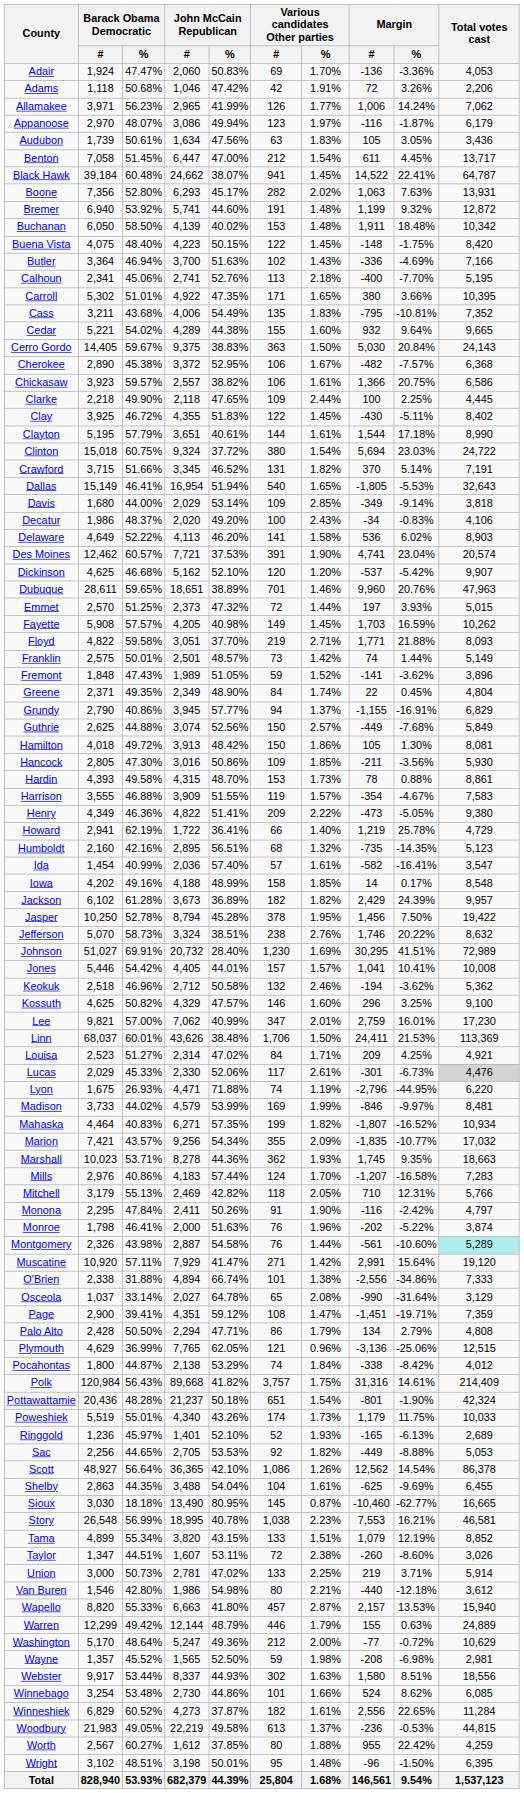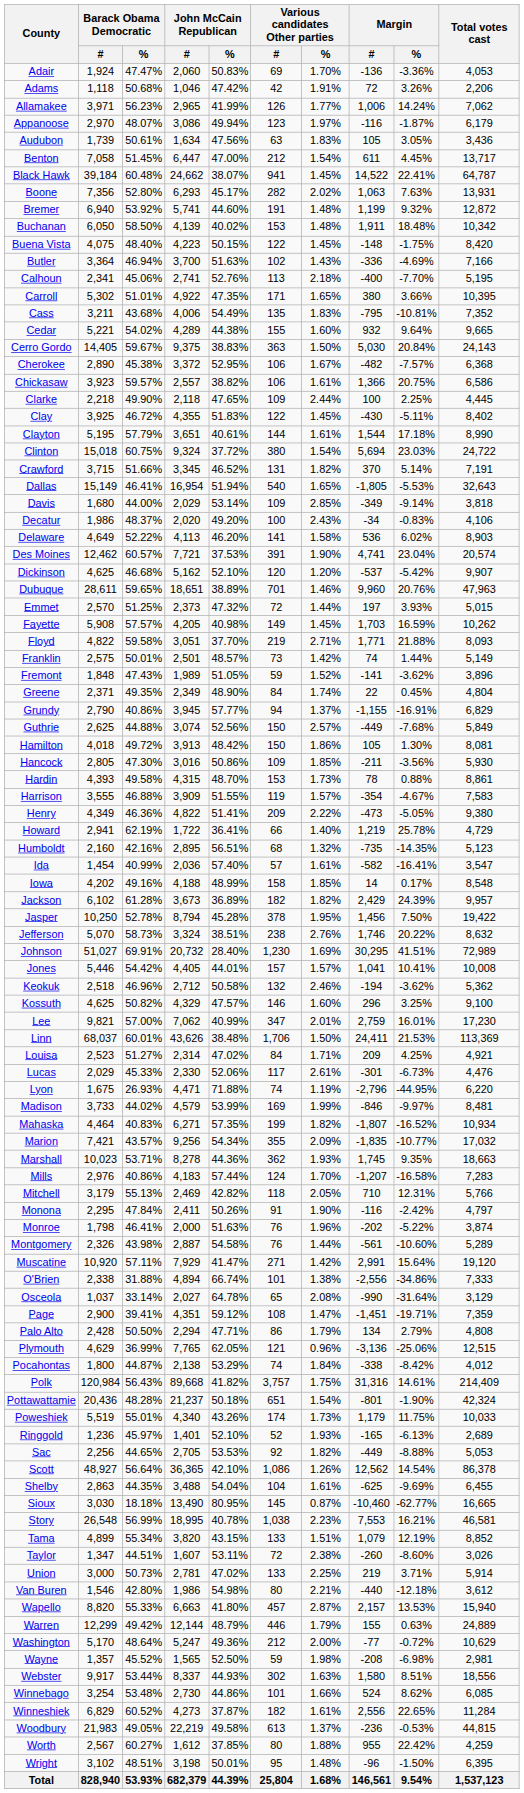(479, 1072) lightgrey background -> (479, 1072) no background
(479, 1245) paleturquoise background -> (479, 1245) no background
